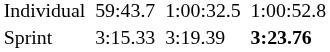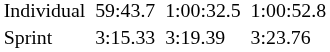(281, 38) bold -> (281, 38) normal
